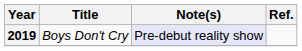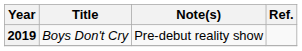(199, 35) lavender background -> (199, 35) no background
